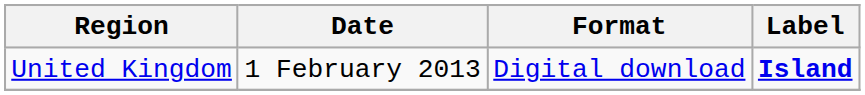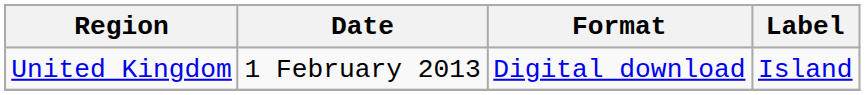(805, 69) bold -> (805, 69) normal
